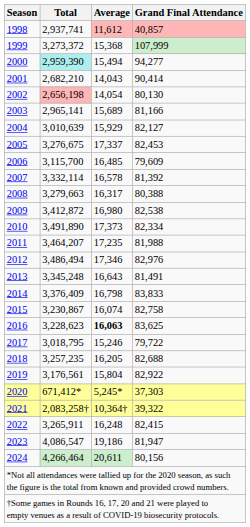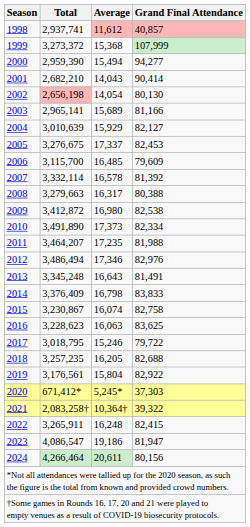(63, 62) paleturquoise background -> (63, 62) no background
(108, 326) bold -> (108, 326) normal
